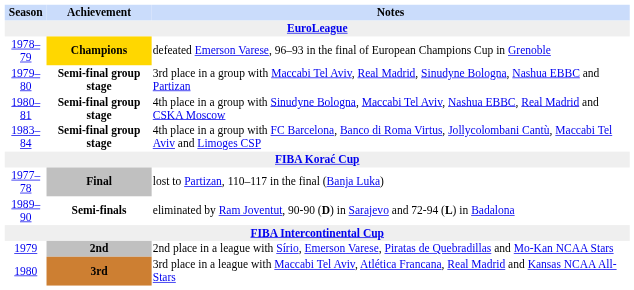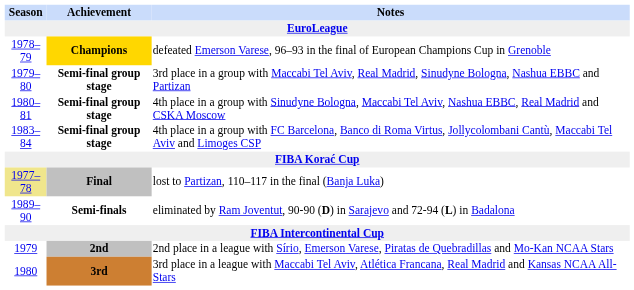(26, 182) no background -> (26, 182) khaki background
